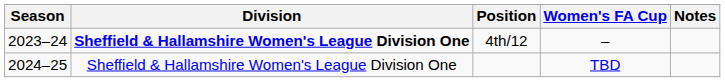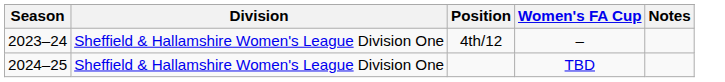(272, 40) bold -> (259, 40) normal
